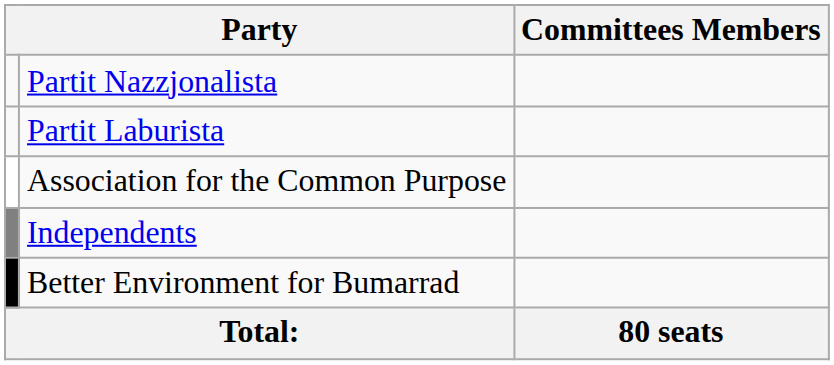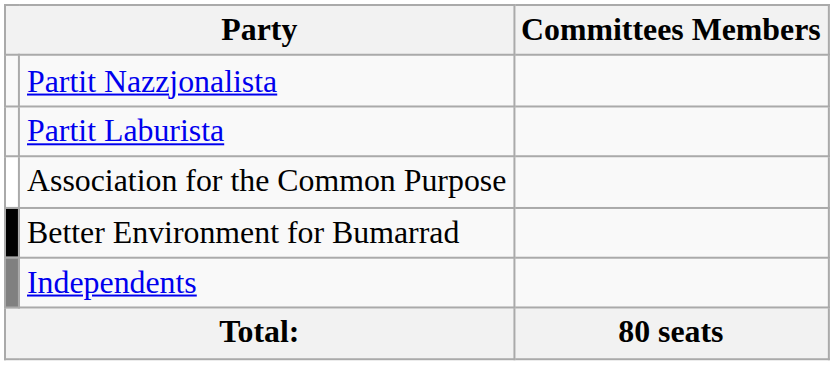rows swapped: (243, 282) <-> (112, 231)
